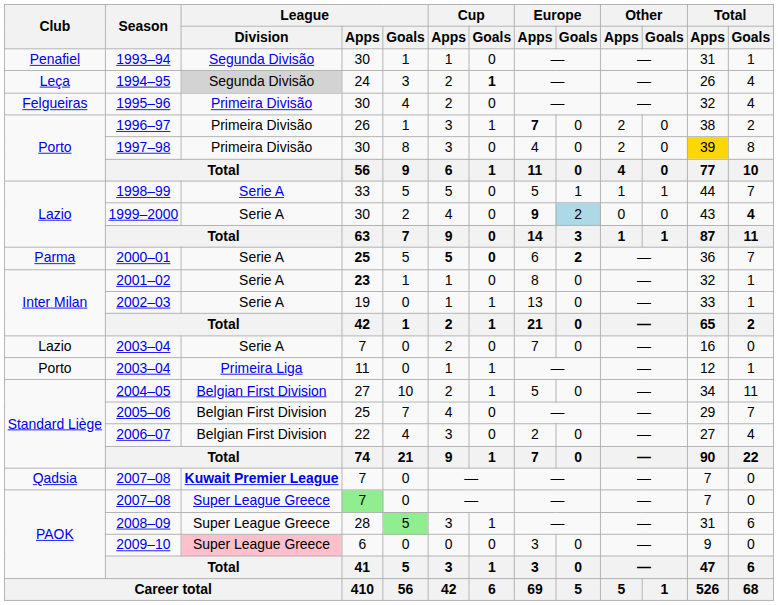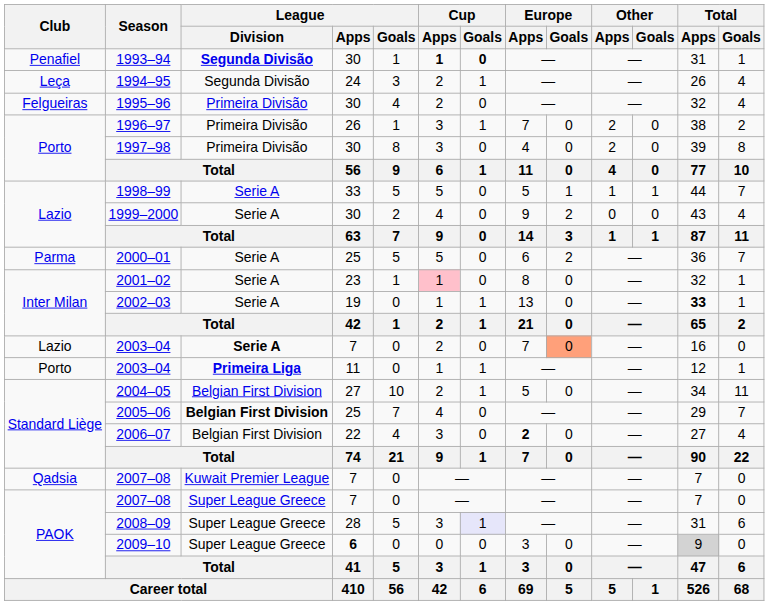(262, 59) normal -> (257, 59) bold
(449, 59) normal -> (439, 59) bold
(492, 59) normal -> (483, 59) bold
(262, 81) lightgrey background -> (257, 81) no background
(492, 81) bold -> (483, 81) normal
(535, 125) bold -> (526, 125) normal
(708, 147) gold background -> (698, 147) no background
(535, 214) bold -> (526, 214) normal
(578, 214) lightblue background -> (569, 214) no background
(751, 214) bold -> (742, 214) normal
(362, 258) bold -> (353, 258) normal
(449, 258) bold -> (439, 258) normal
(492, 258) bold -> (483, 258) normal
(578, 258) bold -> (569, 258) normal
(362, 280) bold -> (353, 280) normal
(449, 280) no background -> (439, 280) pink background
(708, 302) normal -> (698, 302) bold
(262, 346) normal -> (257, 346) bold
(578, 346) no background -> (569, 346) lightsalmon background
(262, 368) normal -> (257, 368) bold
(262, 412) normal -> (257, 412) bold
(535, 434) normal -> (526, 434) bold
(262, 479) bold -> (257, 479) normal
(362, 501) lightgreen background -> (353, 501) no background
(406, 523) lightgreen background -> (396, 523) no background
(492, 523) no background -> (483, 523) lavender background
(262, 545) pink background -> (257, 545) no background
(362, 545) normal -> (353, 545) bold
(708, 545) no background -> (698, 545) lightgrey background
